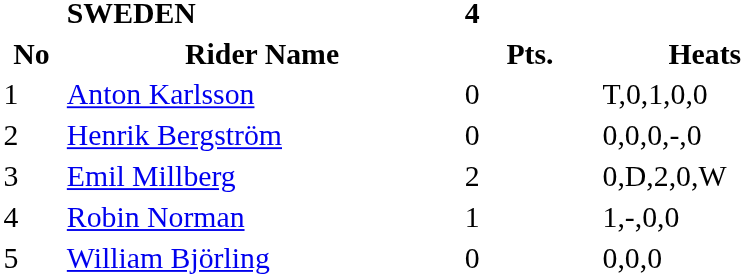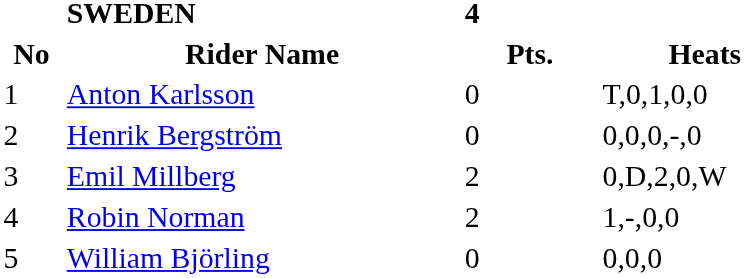(472, 217) 1 -> (472, 217) 2
